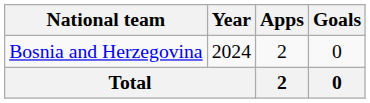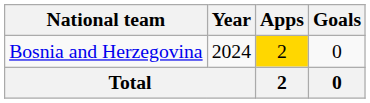(282, 51) no background -> (282, 51) gold background
